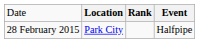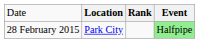(174, 30) no background -> (174, 30) lightgreen background
